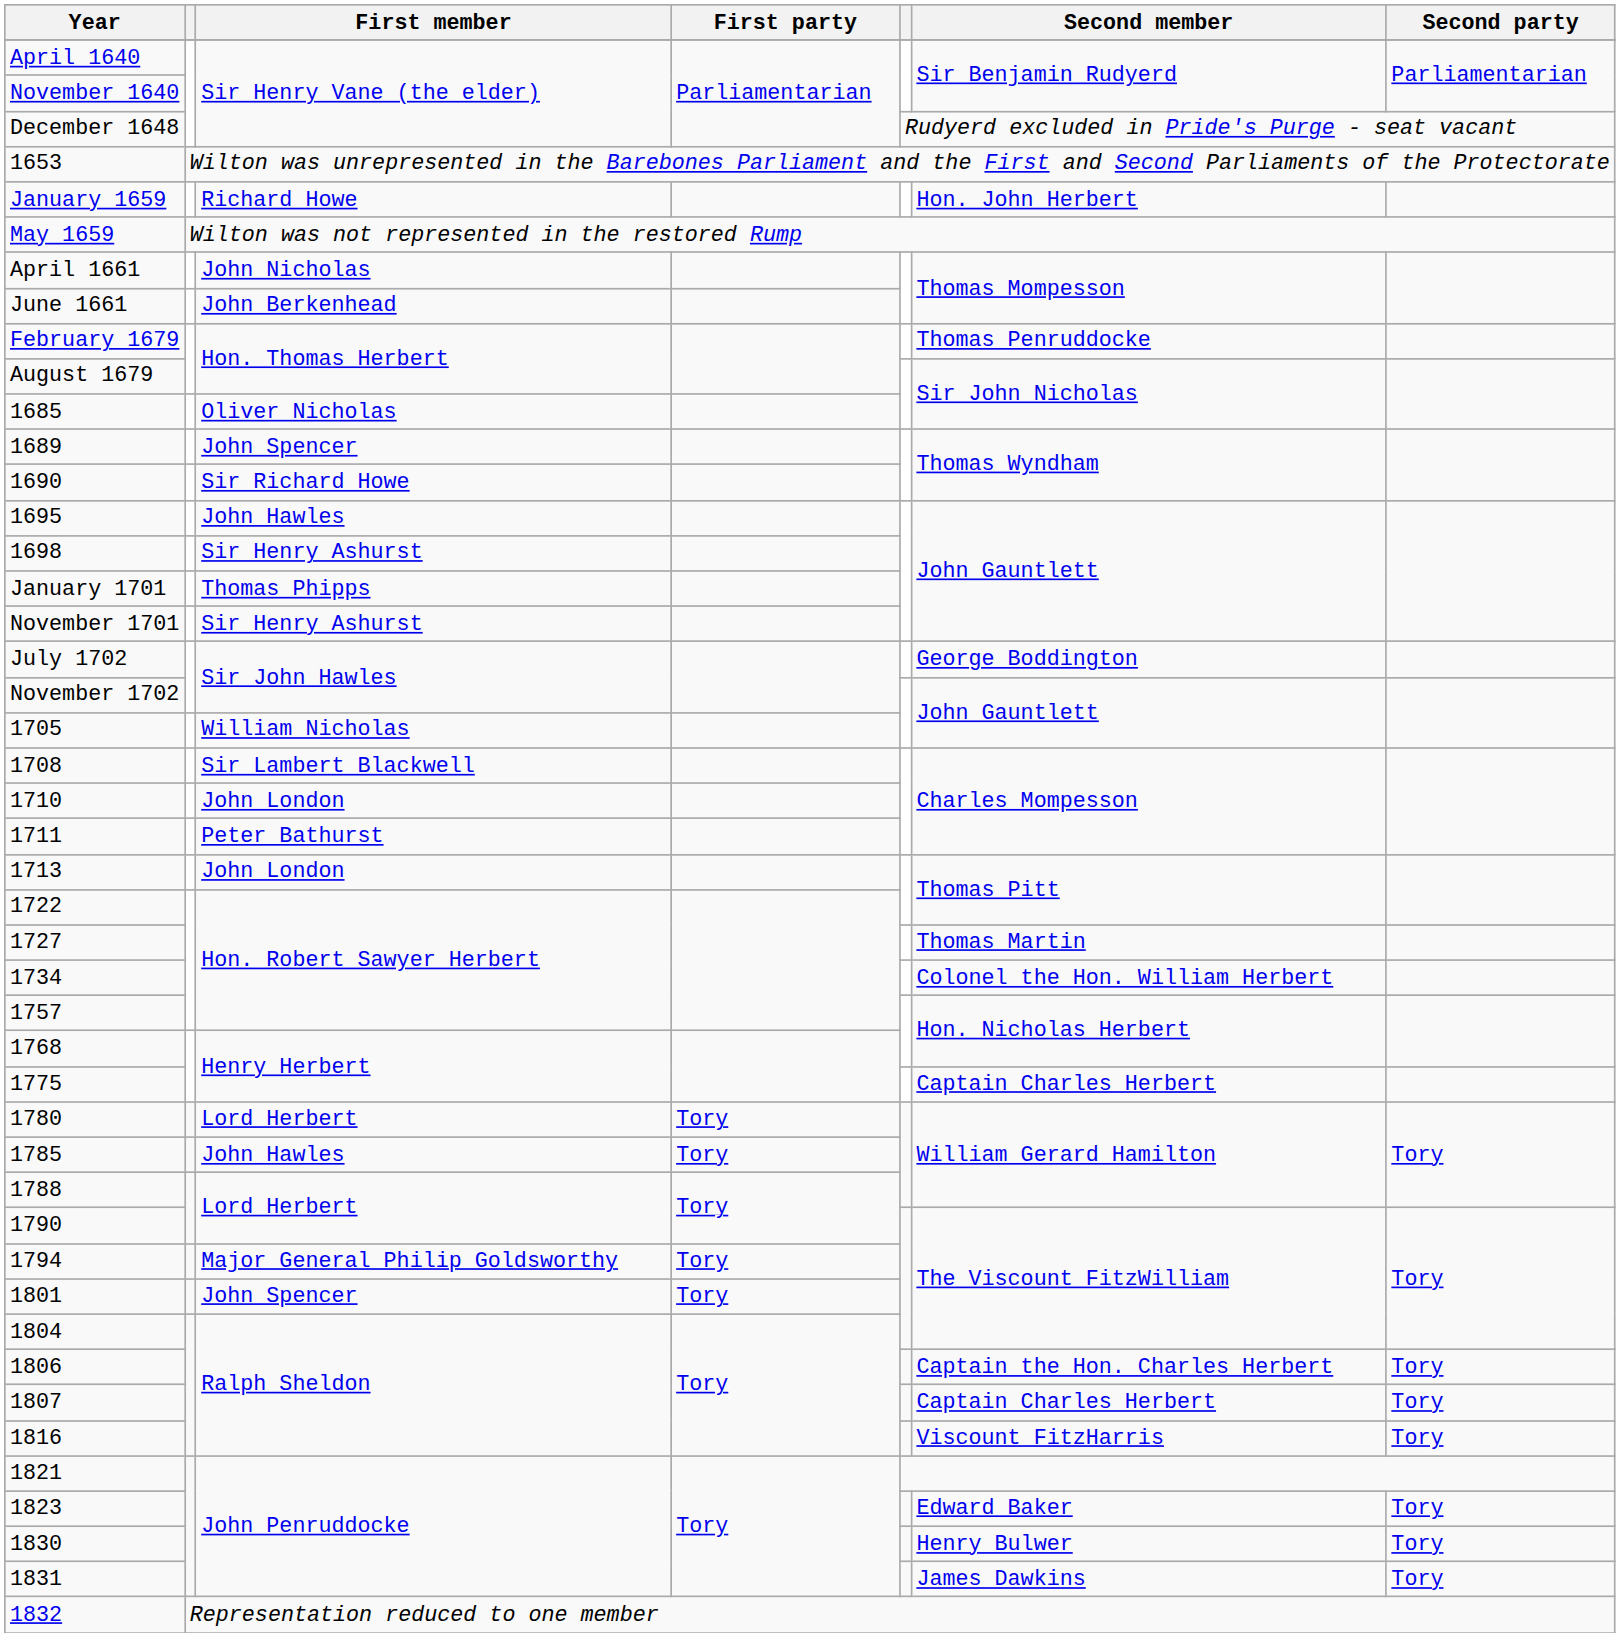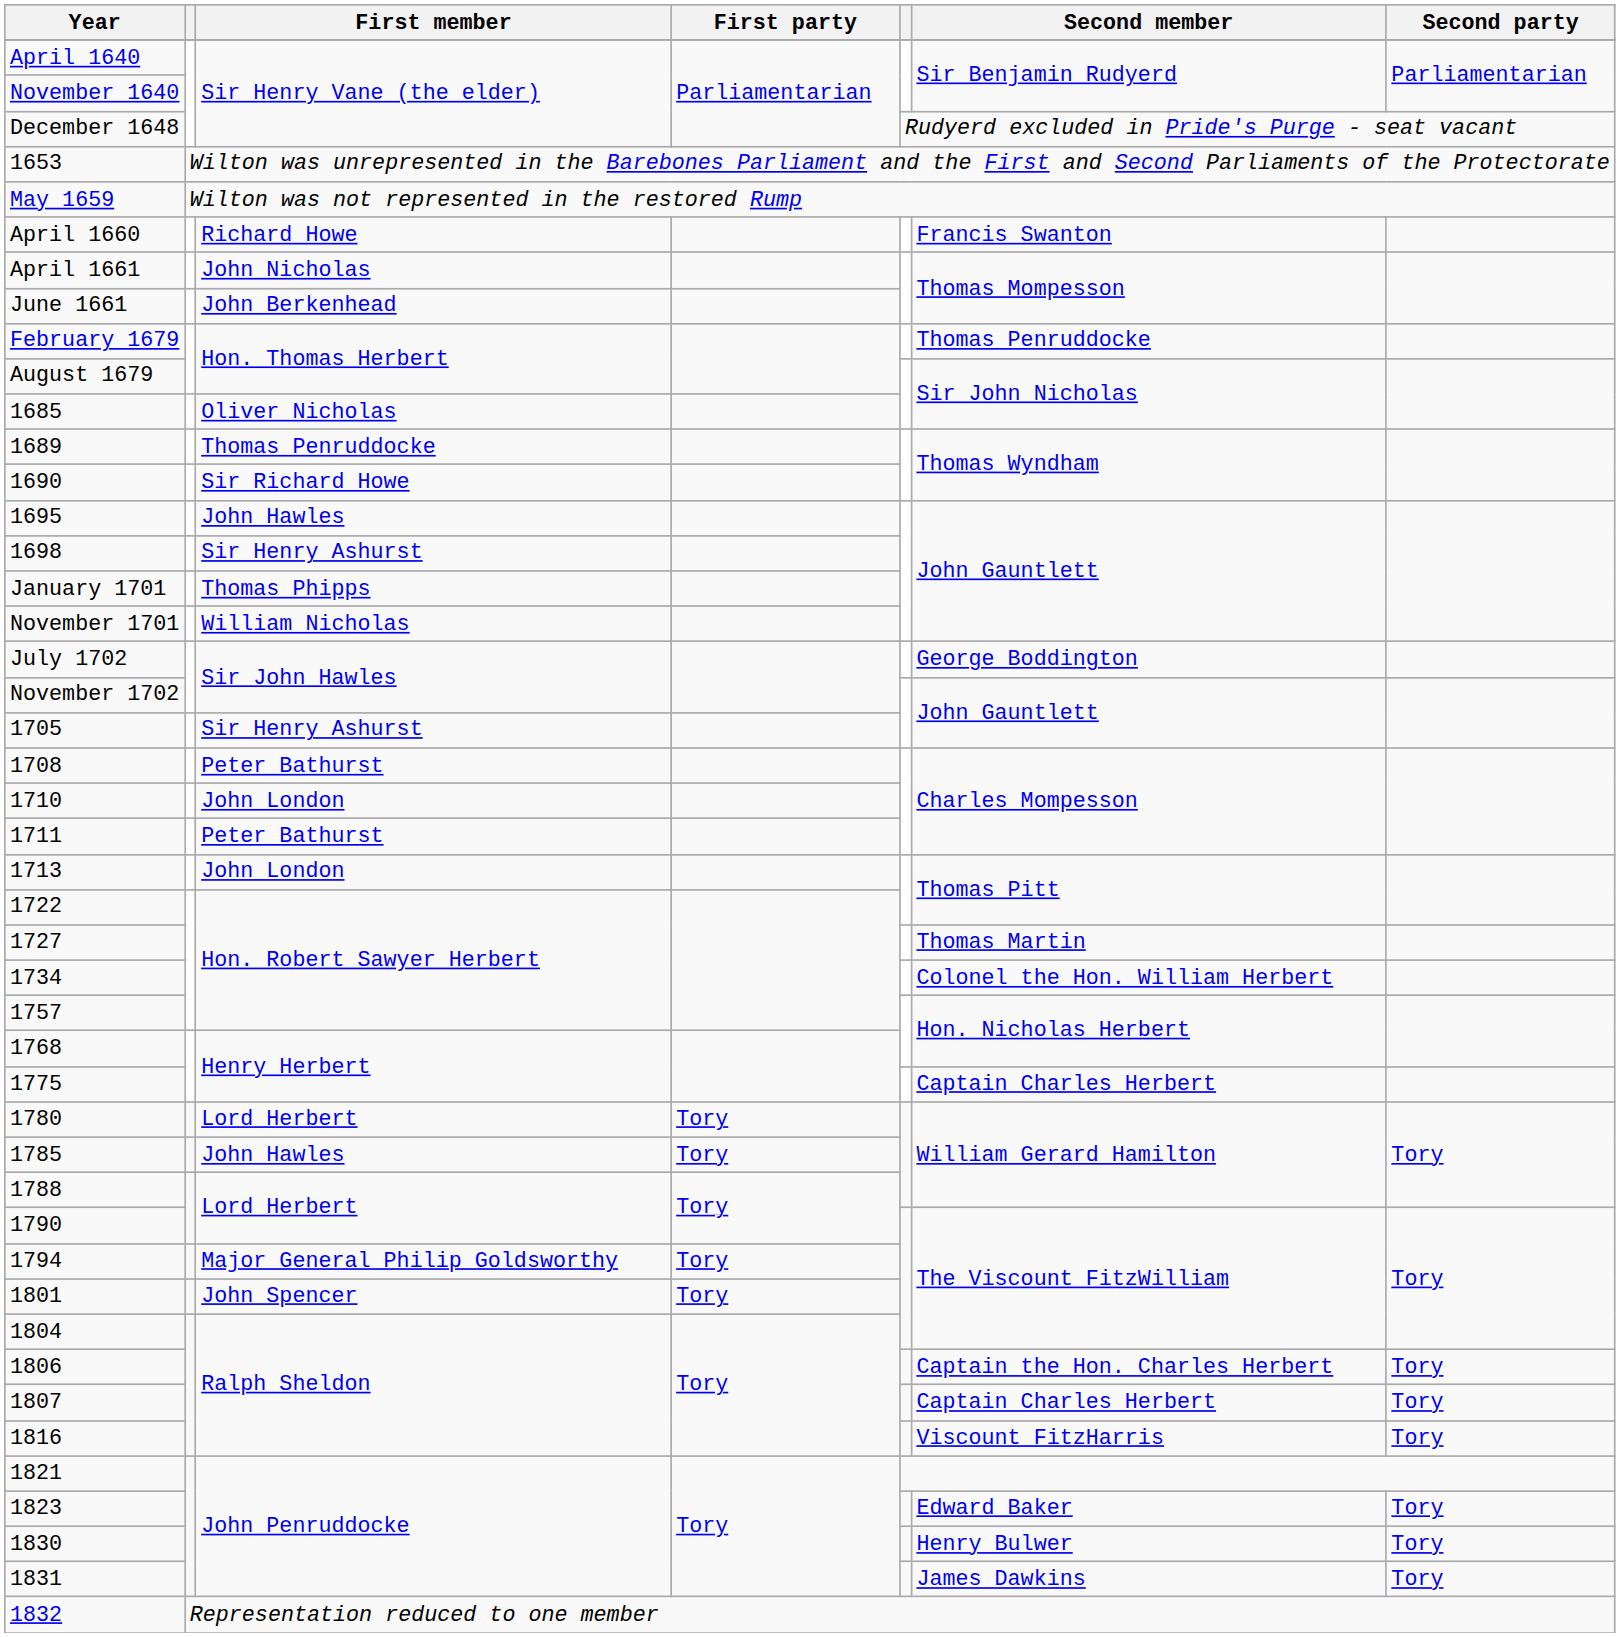- row: (88, 199)
+ row: (75, 235)
(279, 447) John Spencer -> (318, 447) Thomas Penruddocke
(312, 624) Sir Henry Ashurst -> (305, 624) William Nicholas
(305, 730) William Nicholas -> (312, 730) Sir Henry Ashurst
(338, 766) Sir Lambert Blackwell -> (292, 766) Peter Bathurst
